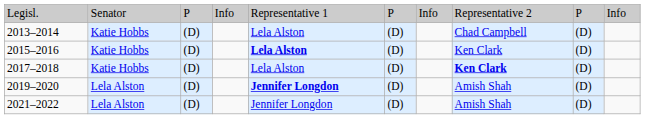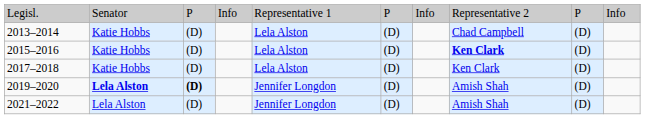(279, 50) bold -> (281, 50) normal
(478, 50) normal -> (478, 50) bold
(481, 68) bold -> (476, 68) normal
(118, 86) normal -> (120, 86) bold
(192, 86) normal -> (194, 86) bold
(295, 86) bold -> (295, 86) normal
